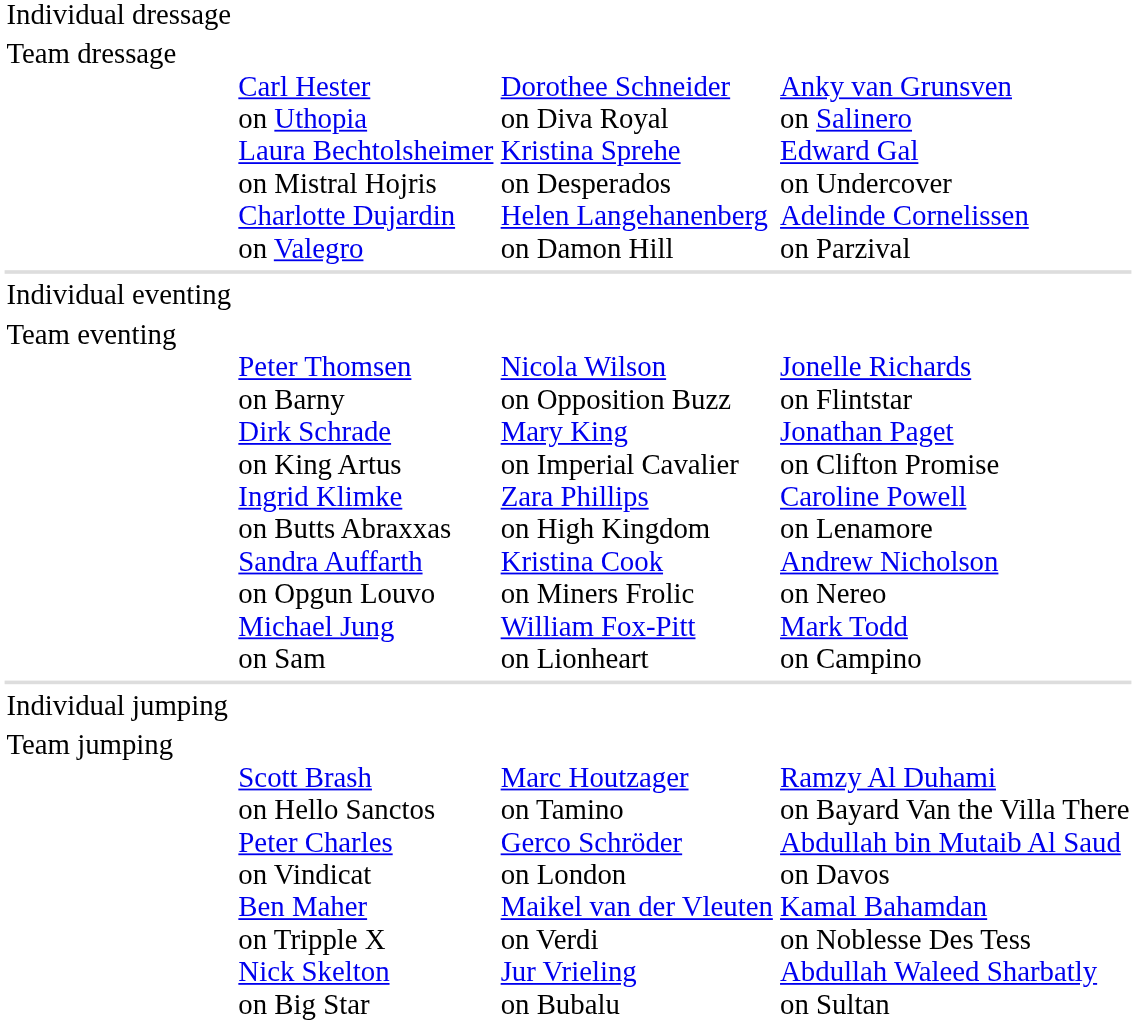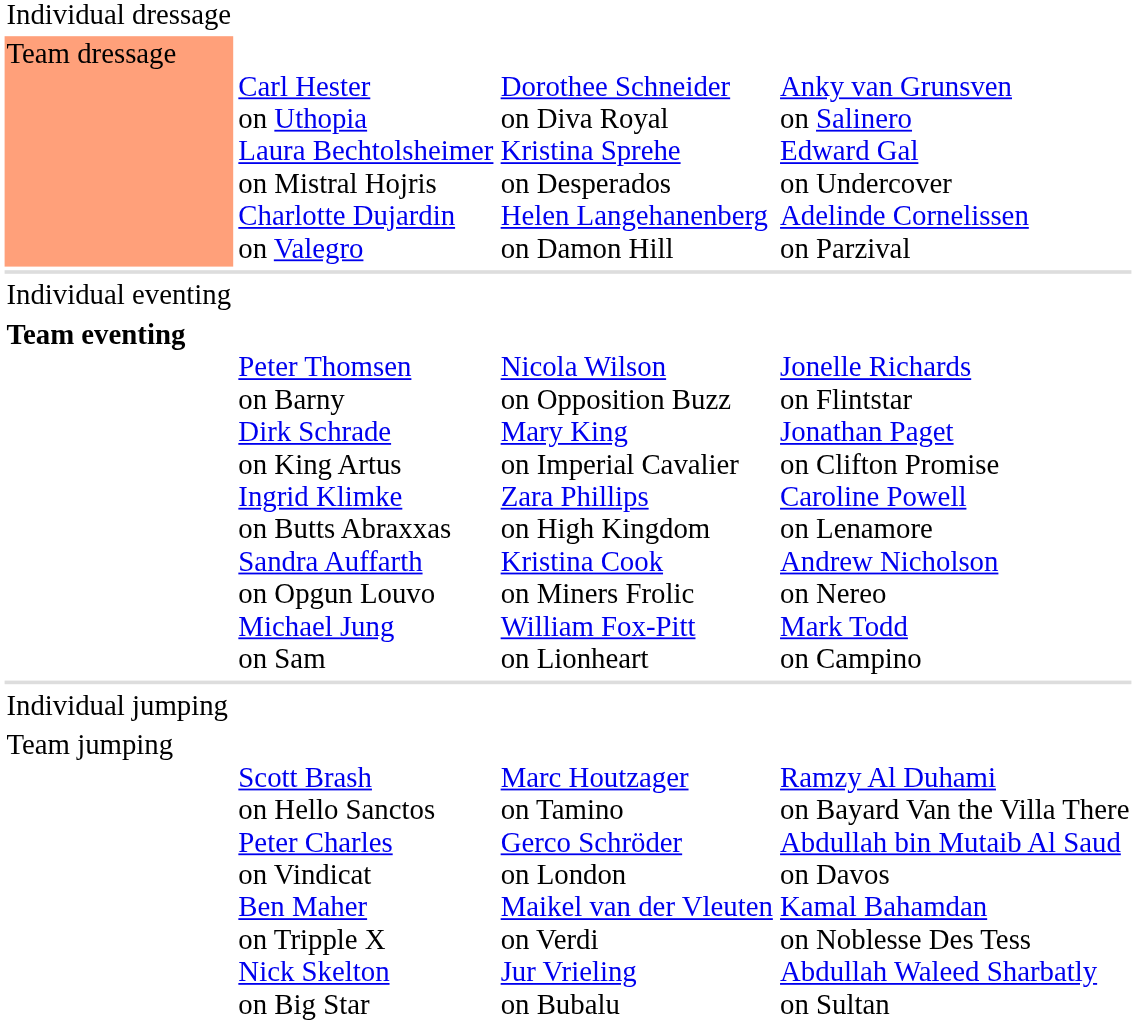(91, 53) no background -> (91, 53) lightsalmon background
(91, 334) normal -> (96, 334) bold
